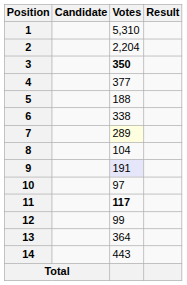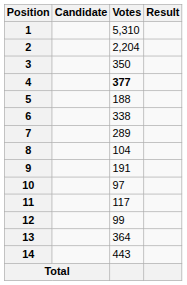(121, 64) bold -> (121, 64) normal
(121, 82) normal -> (121, 82) bold
(121, 133) lightyellow background -> (121, 133) no background
(121, 168) lavender background -> (121, 168) no background
(121, 202) bold -> (121, 202) normal
